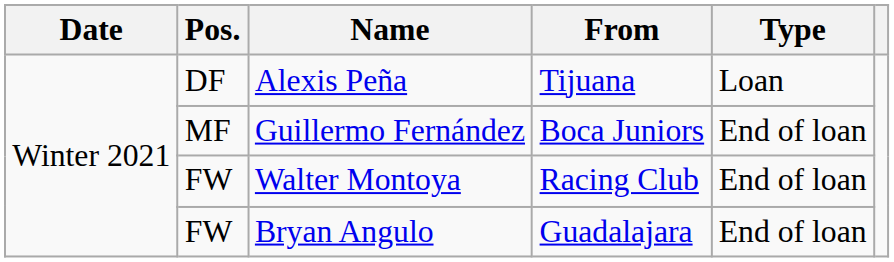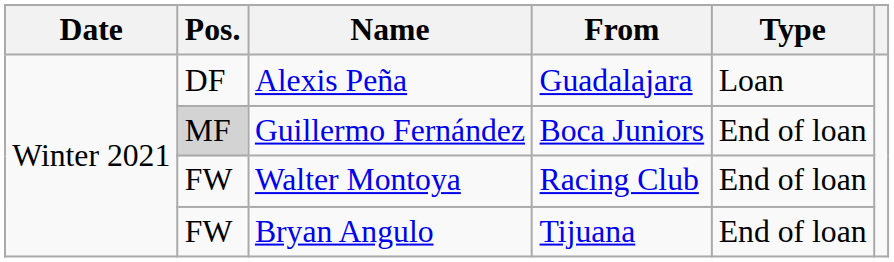(587, 79) Tijuana -> (616, 79) Guadalajara
(208, 130) no background -> (208, 130) lightgrey background
(616, 230) Guadalajara -> (587, 230) Tijuana
